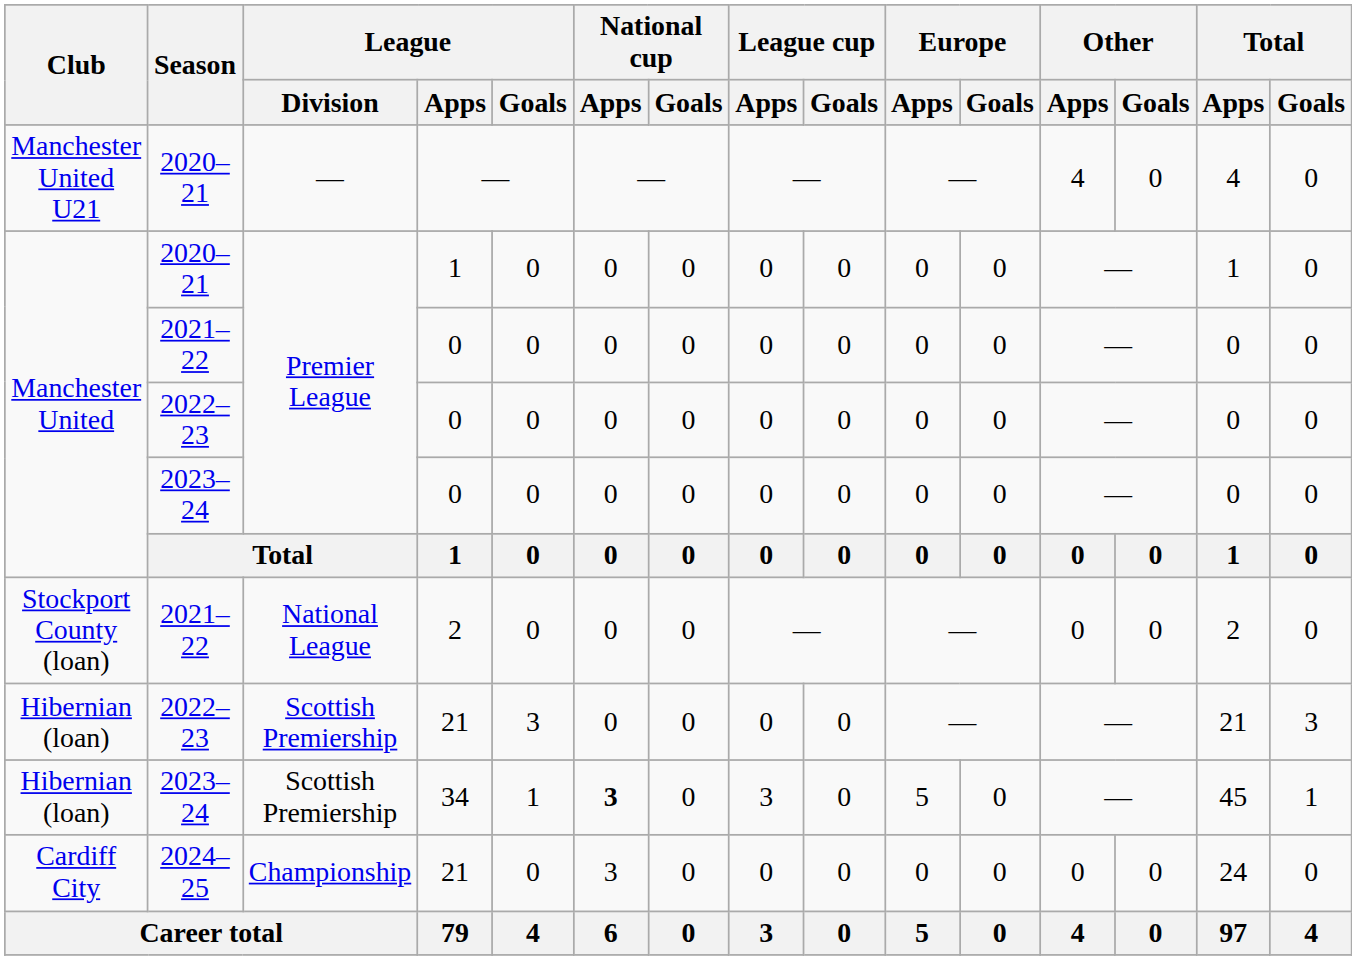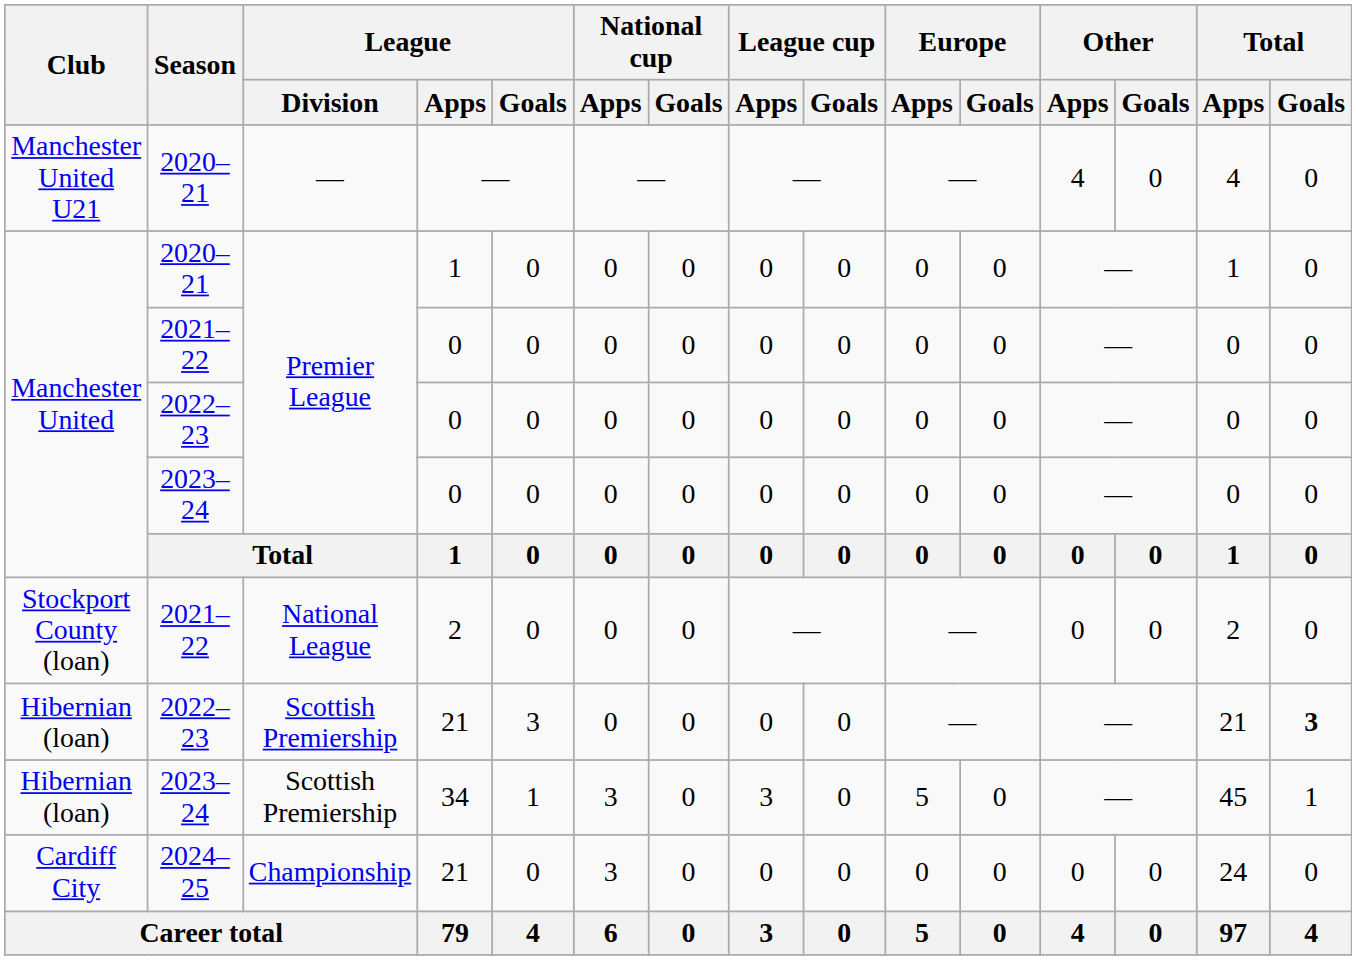(1311, 721) normal -> (1311, 721) bold
(611, 796) bold -> (611, 796) normal
